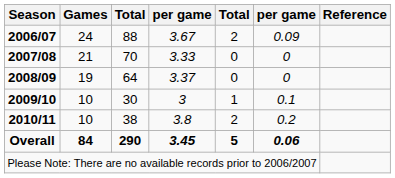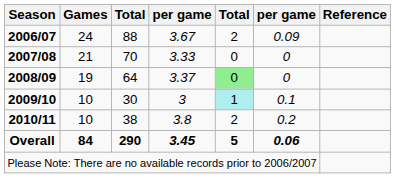(234, 78) no background -> (234, 78) lightgreen background
(234, 99) no background -> (234, 99) paleturquoise background
